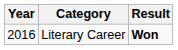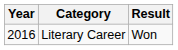(145, 34) bold -> (144, 34) normal
